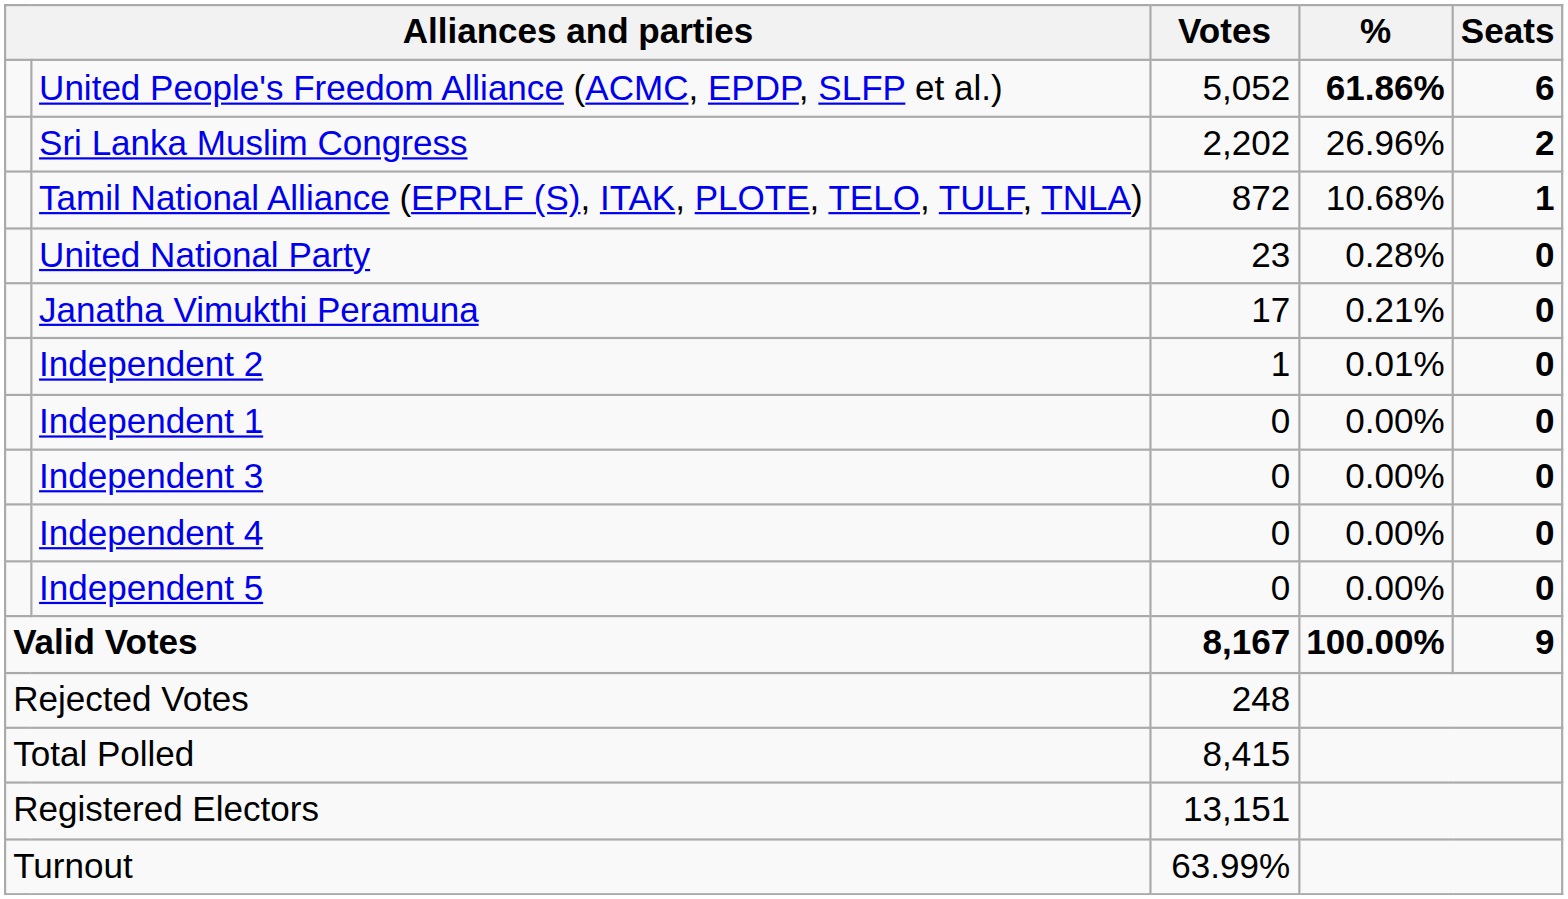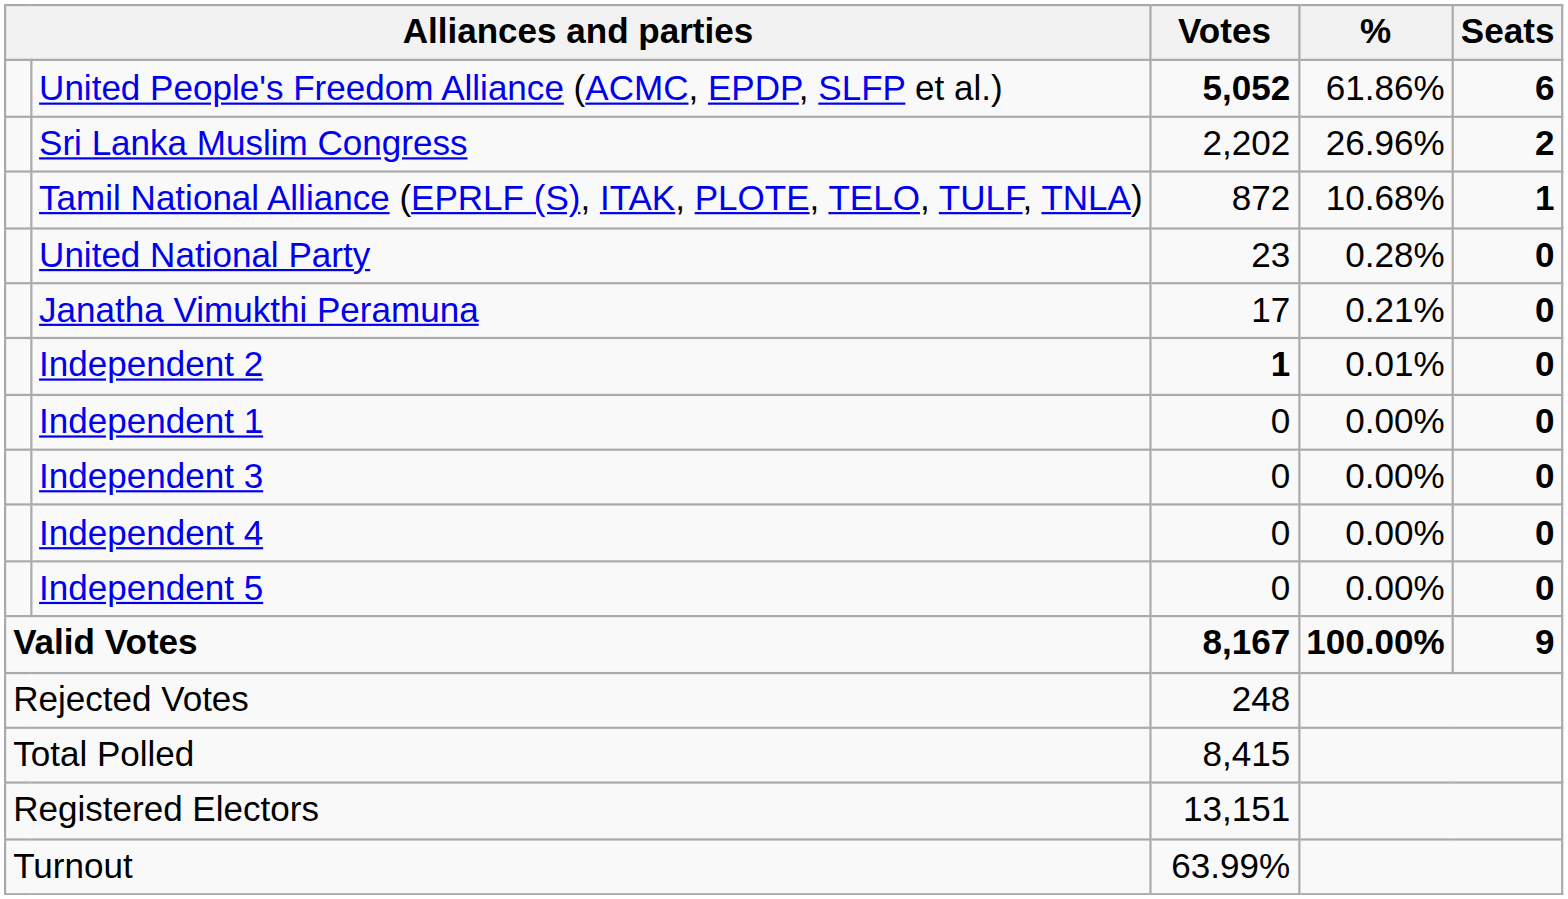(1246, 87) normal -> (1246, 87) bold
(1385, 87) bold -> (1385, 87) normal
(1280, 365) normal -> (1280, 365) bold
